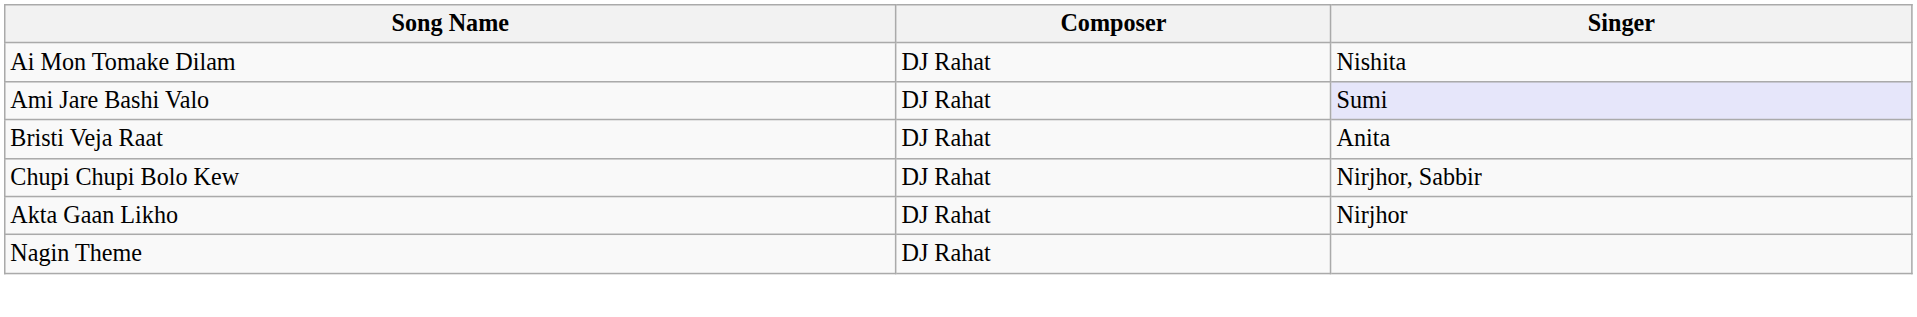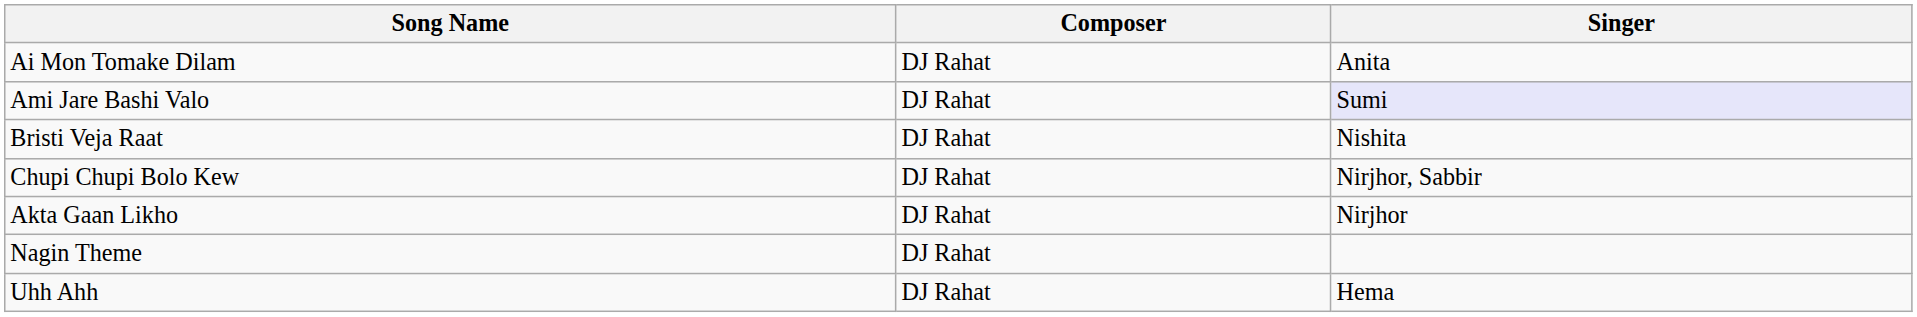(1371, 61) Nishita -> (1363, 61) Anita
(1363, 138) Anita -> (1371, 138) Nishita
+ row: (54, 291)
